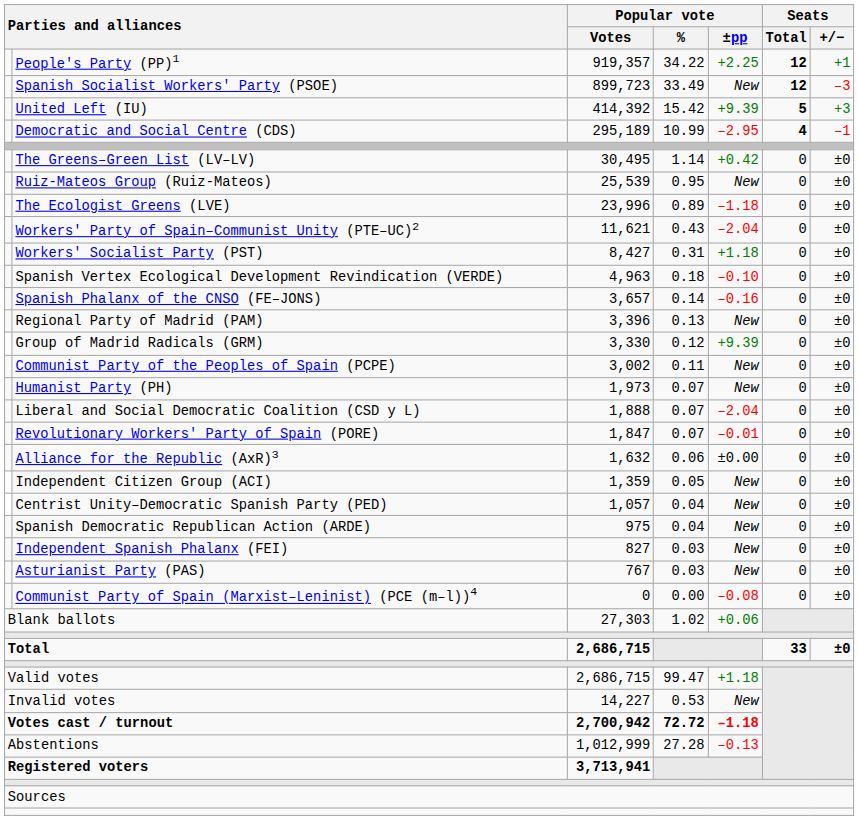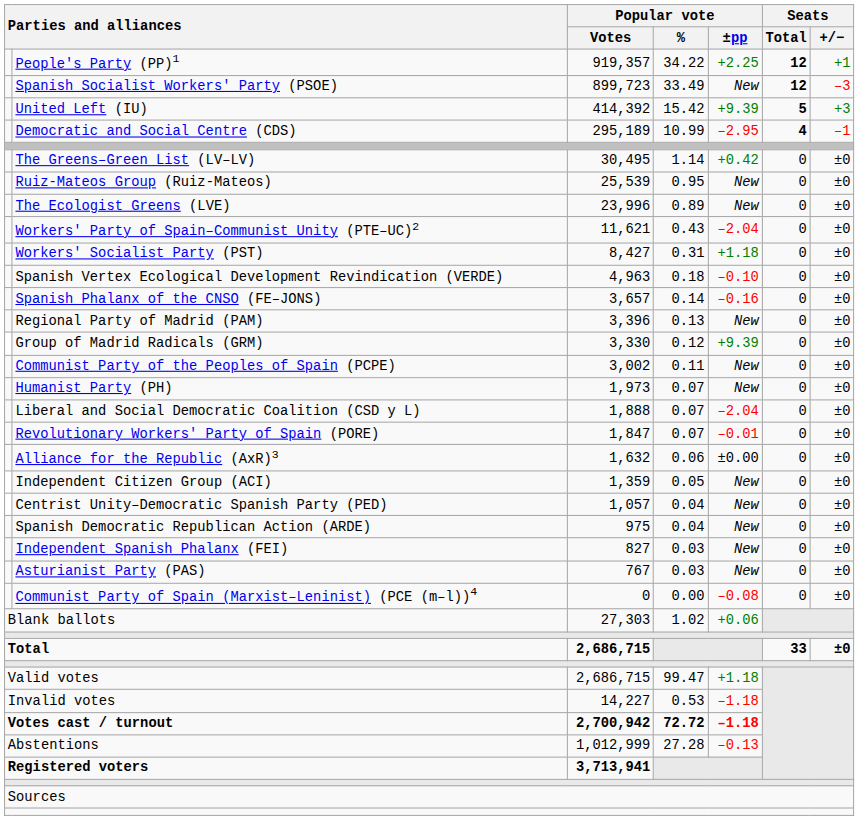(738, 206) –1.18 -> (746, 206) New
(746, 701) New -> (738, 701) –1.18
